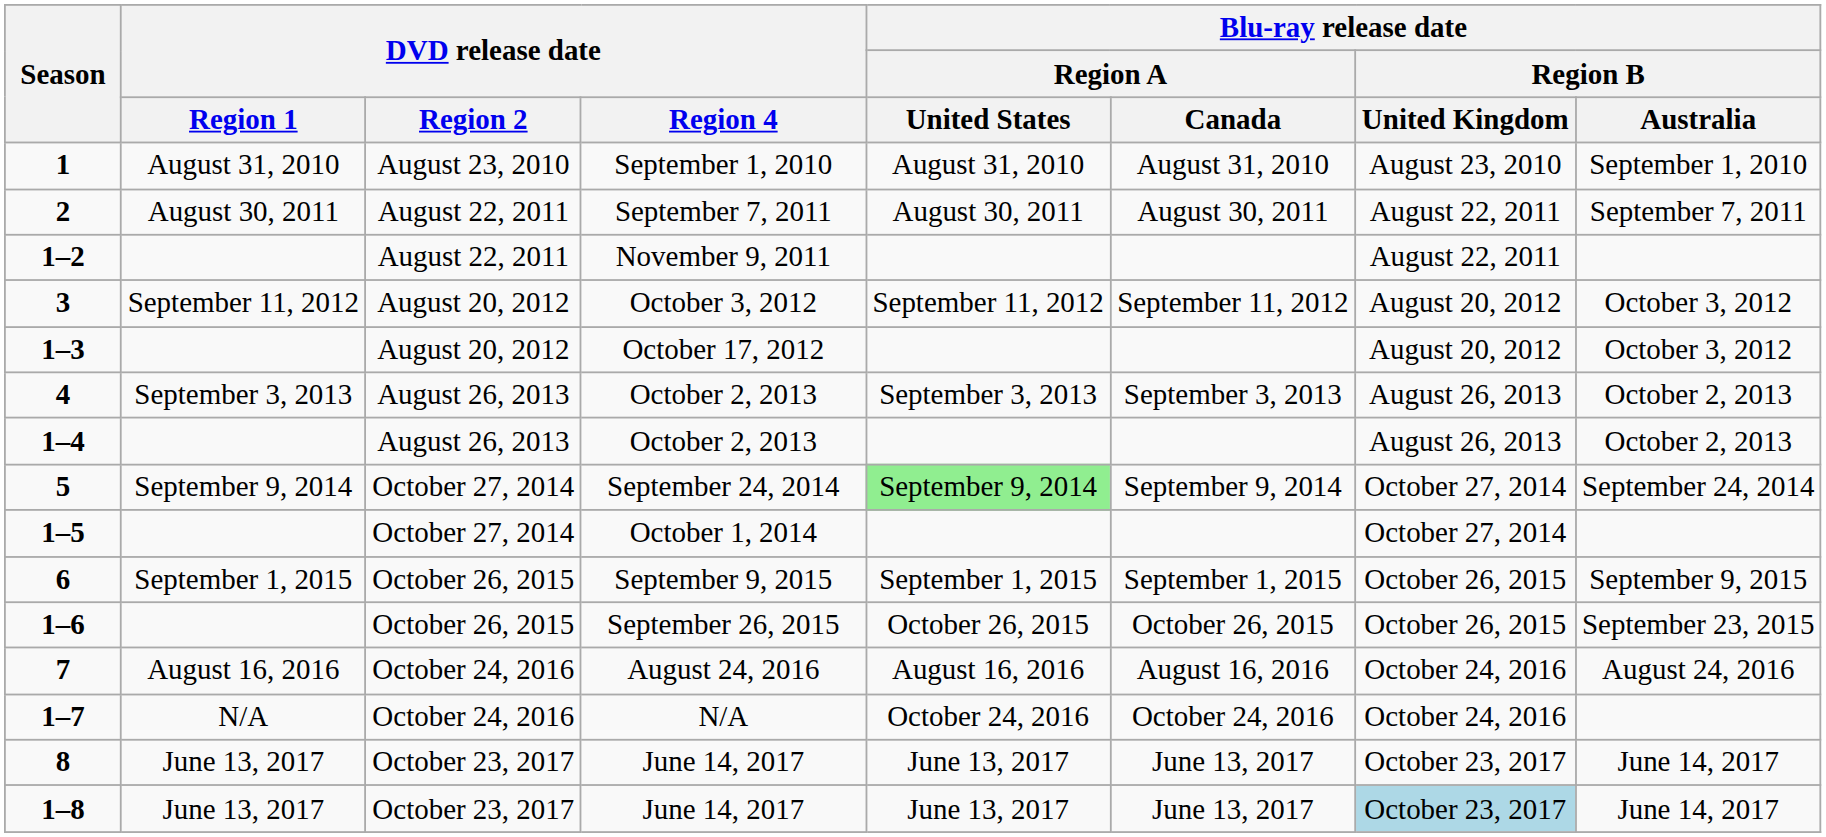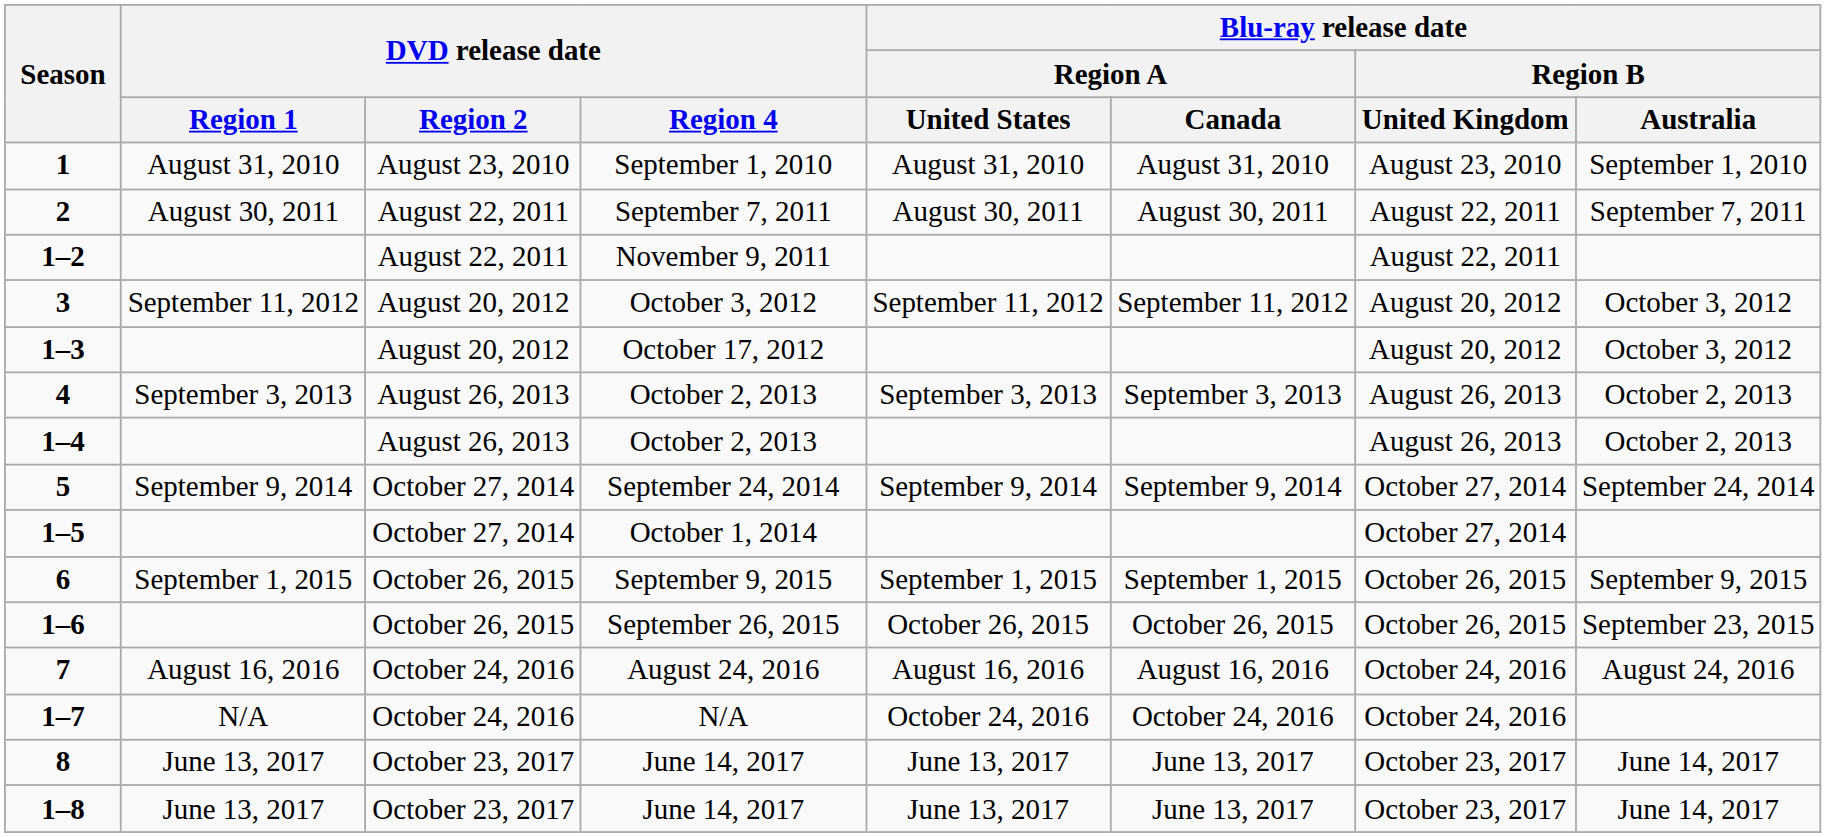(988, 486) lightgreen background -> (988, 486) no background
(1465, 808) lightblue background -> (1465, 808) no background
